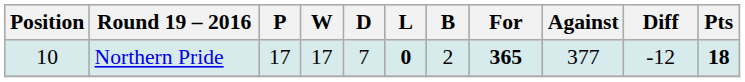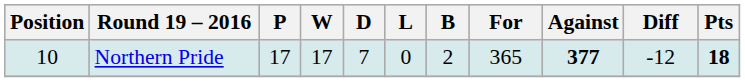(406, 57) bold -> (406, 57) normal
(506, 57) bold -> (506, 57) normal
(583, 57) normal -> (583, 57) bold
